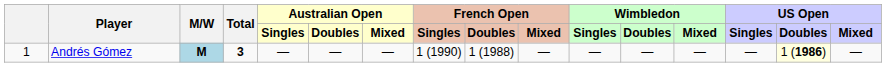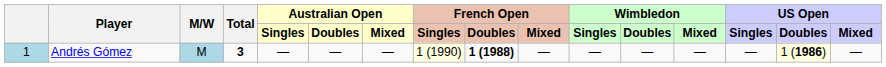(26, 52) no background -> (26, 52) lightblue background
(202, 52) bold -> (202, 52) normal
(439, 52) no background -> (439, 52) lightyellow background
(491, 52) normal -> (491, 52) bold
